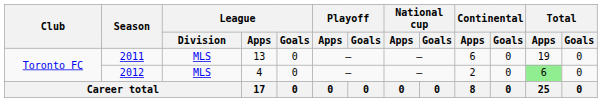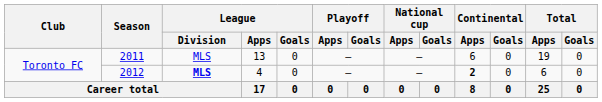(202, 73) normal -> (202, 73) bold
(473, 73) normal -> (473, 73) bold
(544, 73) lightgreen background -> (544, 73) no background
